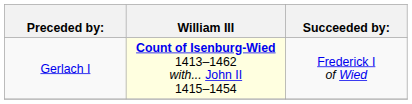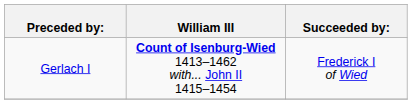(206, 68) lightyellow background -> (206, 68) no background
